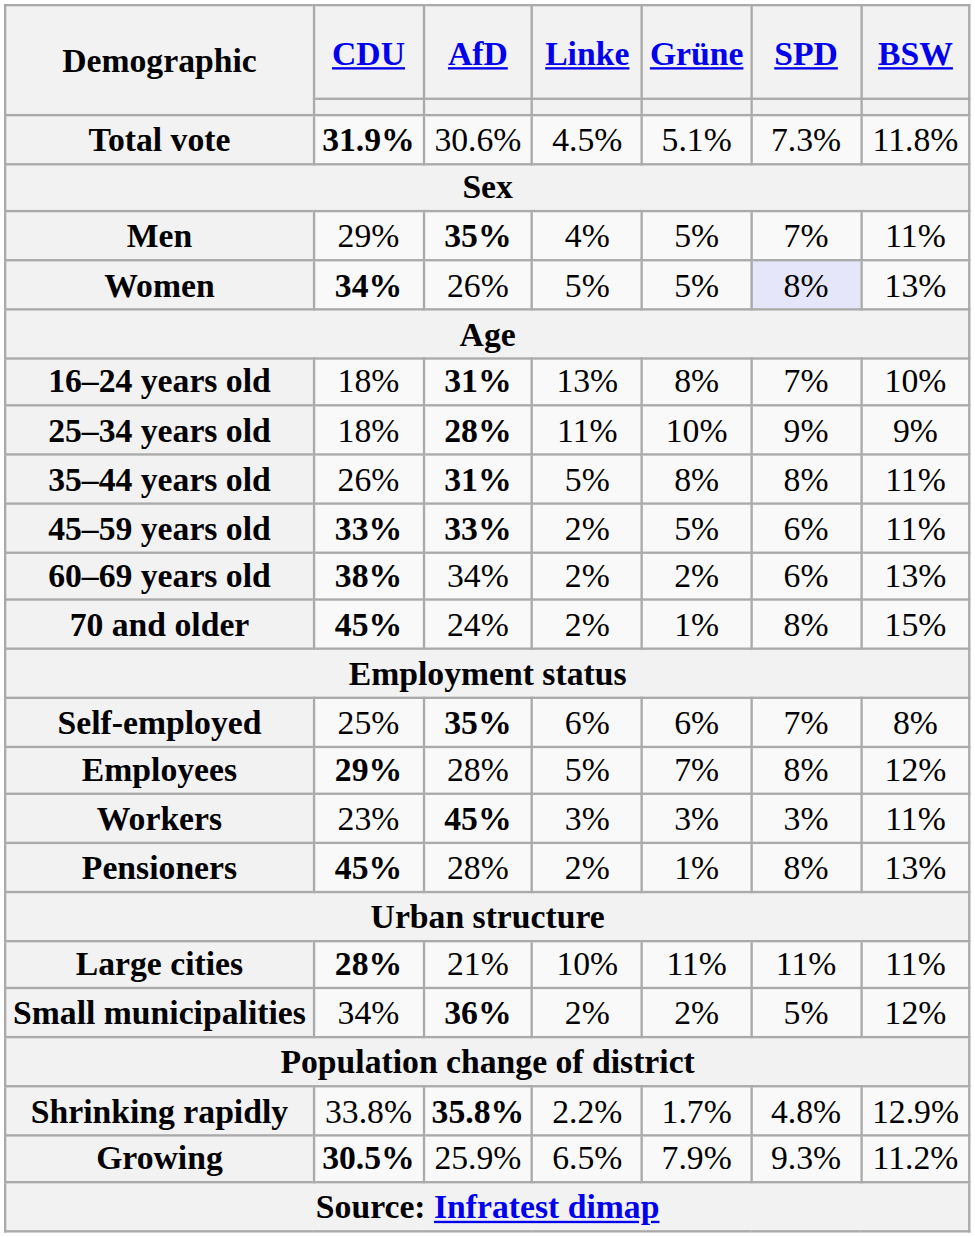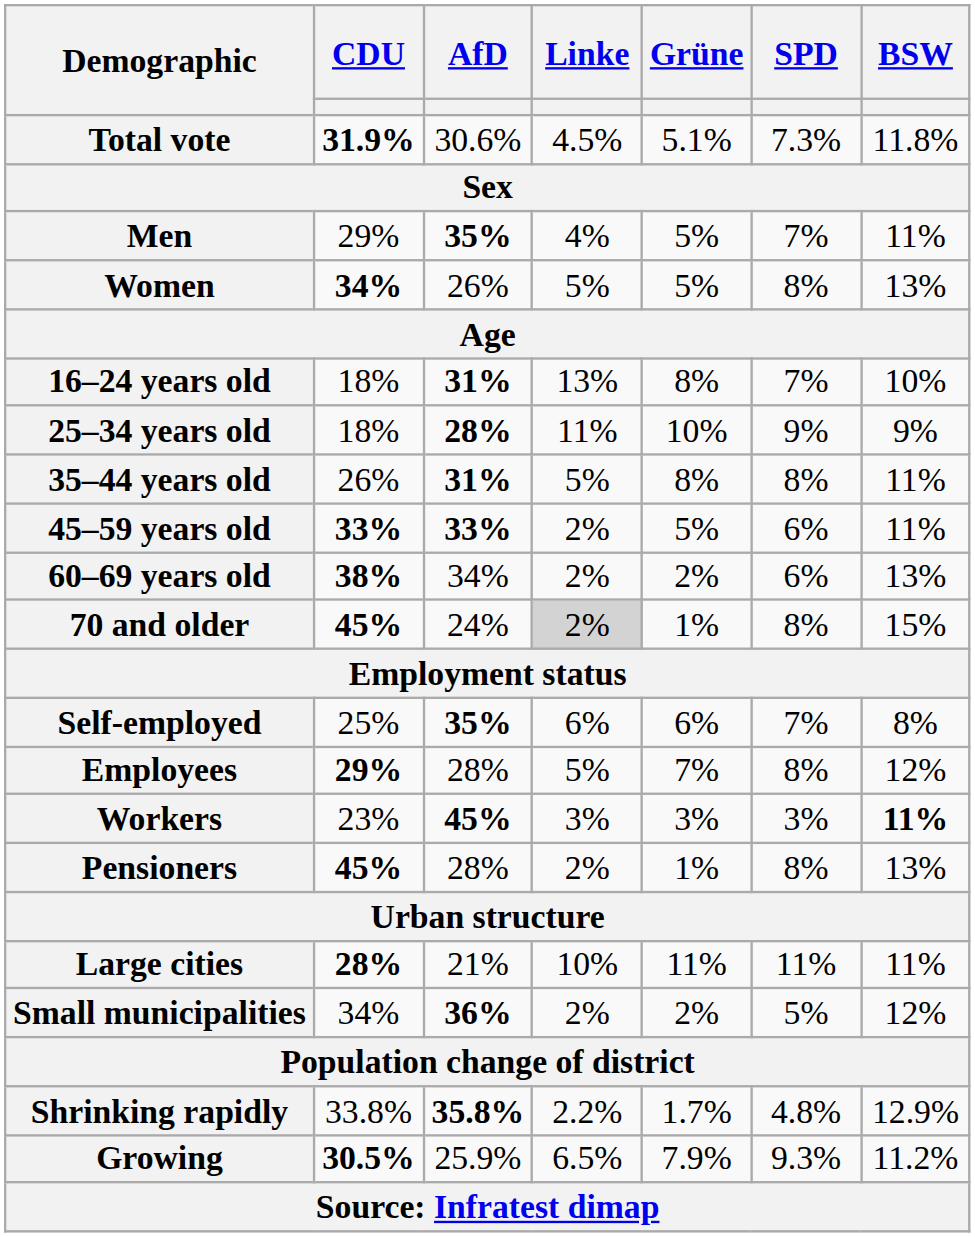(806, 285) lavender background -> (806, 285) no background
(587, 625) no background -> (587, 625) lightgrey background
(915, 819) normal -> (915, 819) bold
